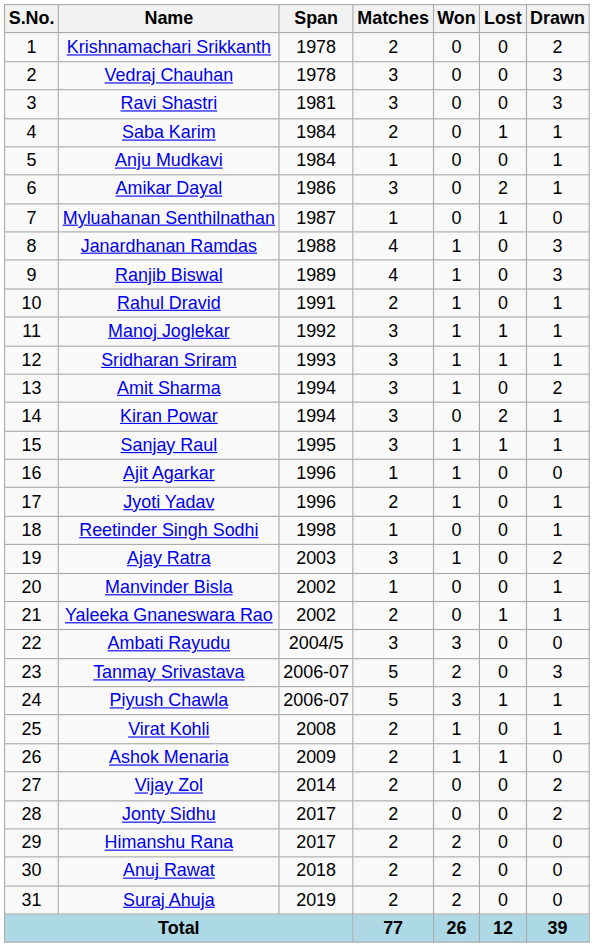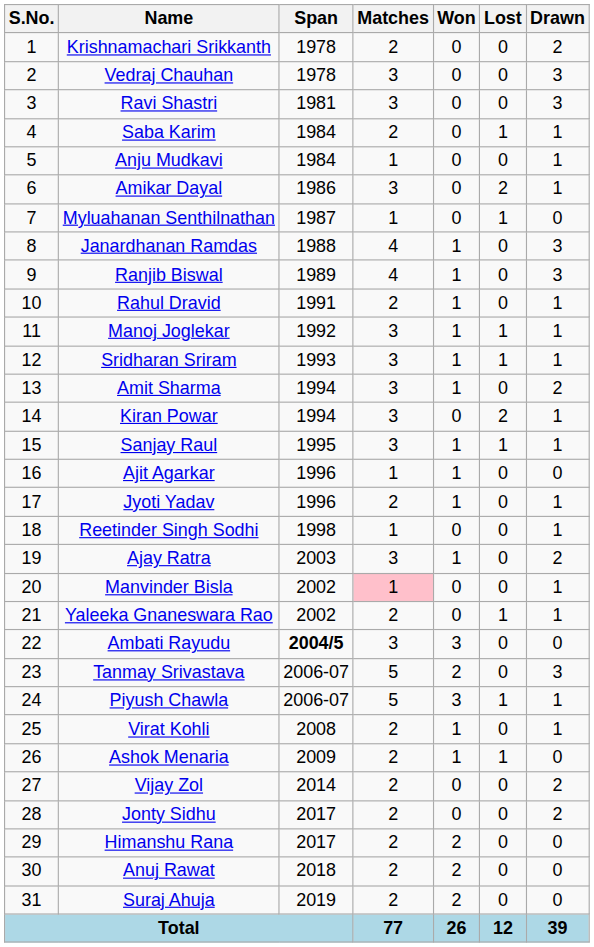(393, 587) no background -> (393, 587) pink background
(316, 643) normal -> (316, 643) bold
